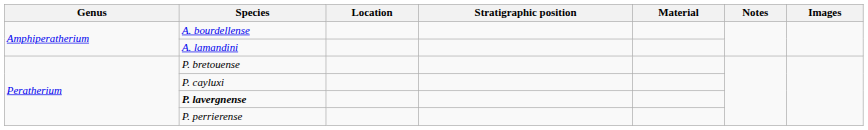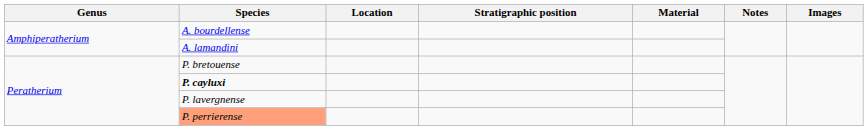(203, 82) normal -> (204, 82) bold
(214, 99) bold -> (213, 99) normal
(212, 116) no background -> (212, 116) lightsalmon background
